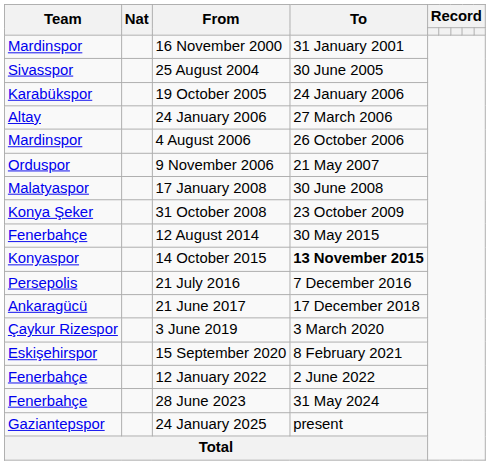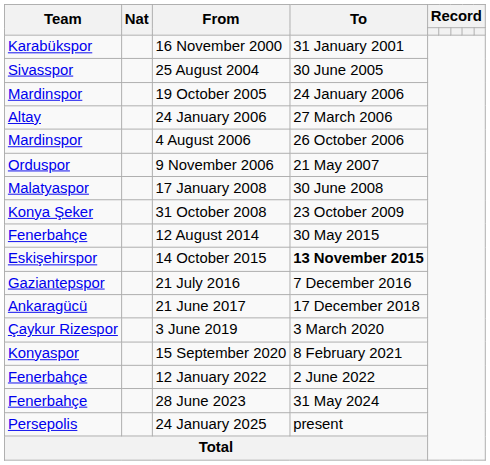(45, 46) Mardinspor -> (50, 46) Karabükspor
(50, 93) Karabükspor -> (45, 93) Mardinspor
(43, 259) Konyaspor -> (53, 259) Eskişehirspor
(43, 282) Persepolis -> (56, 282) Gaziantepspor
(53, 353) Eskişehirspor -> (43, 353) Konyaspor
(56, 424) Gaziantepspor -> (43, 424) Persepolis
